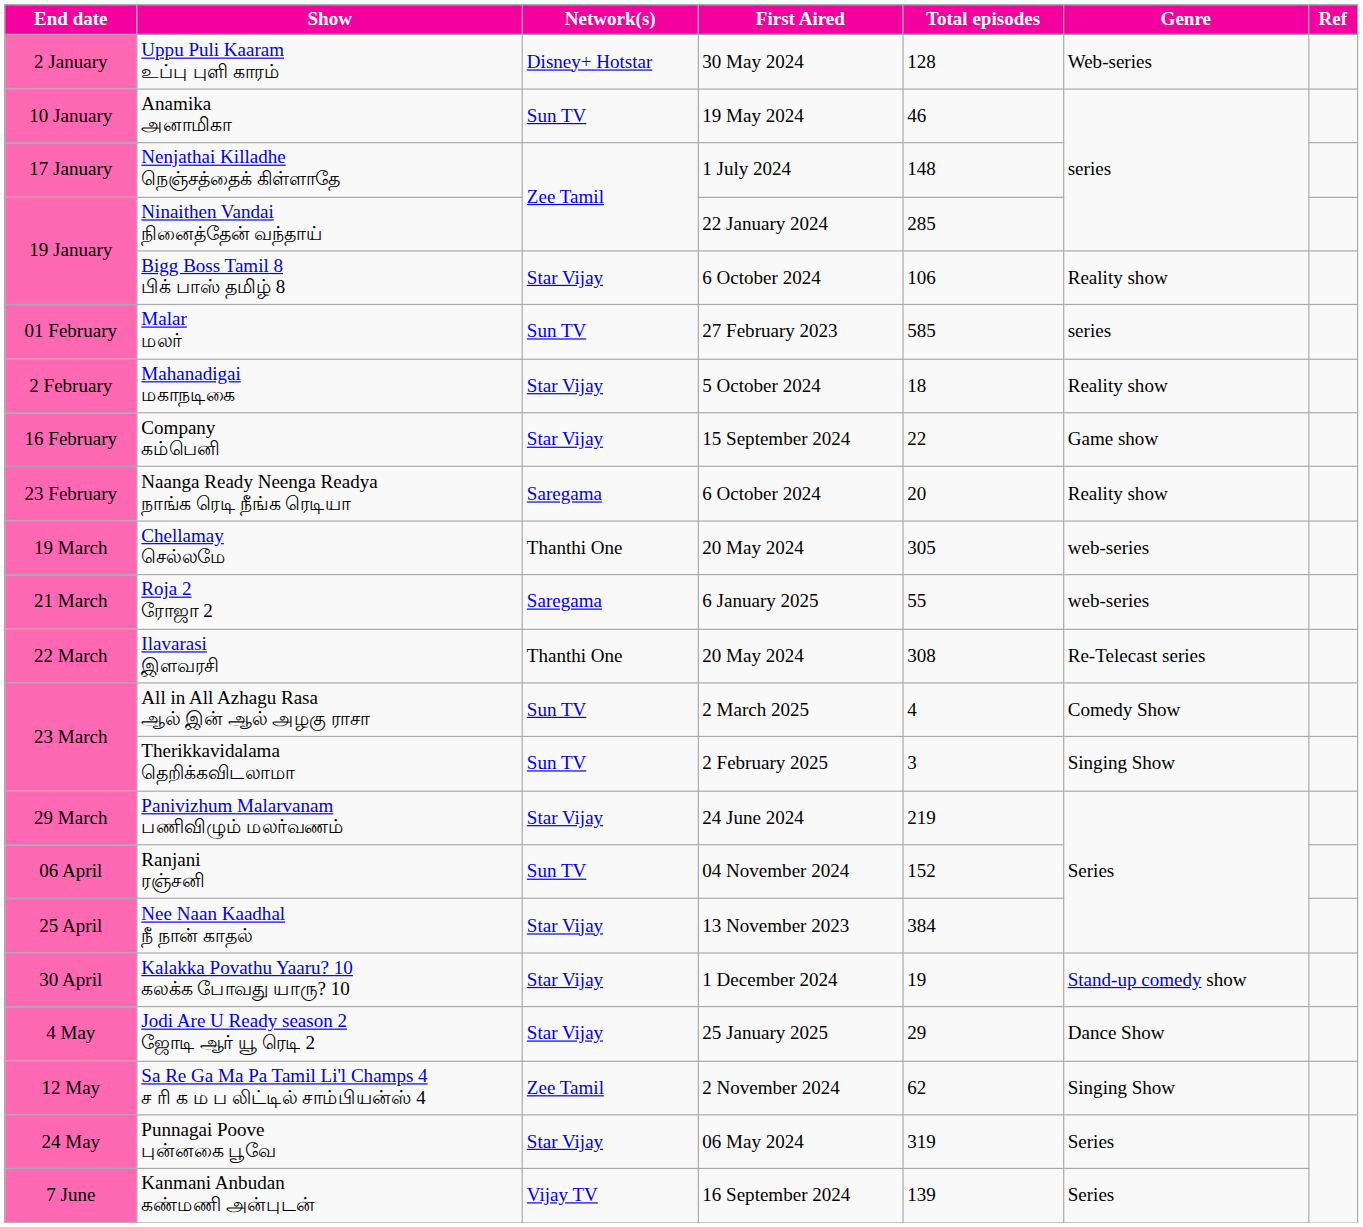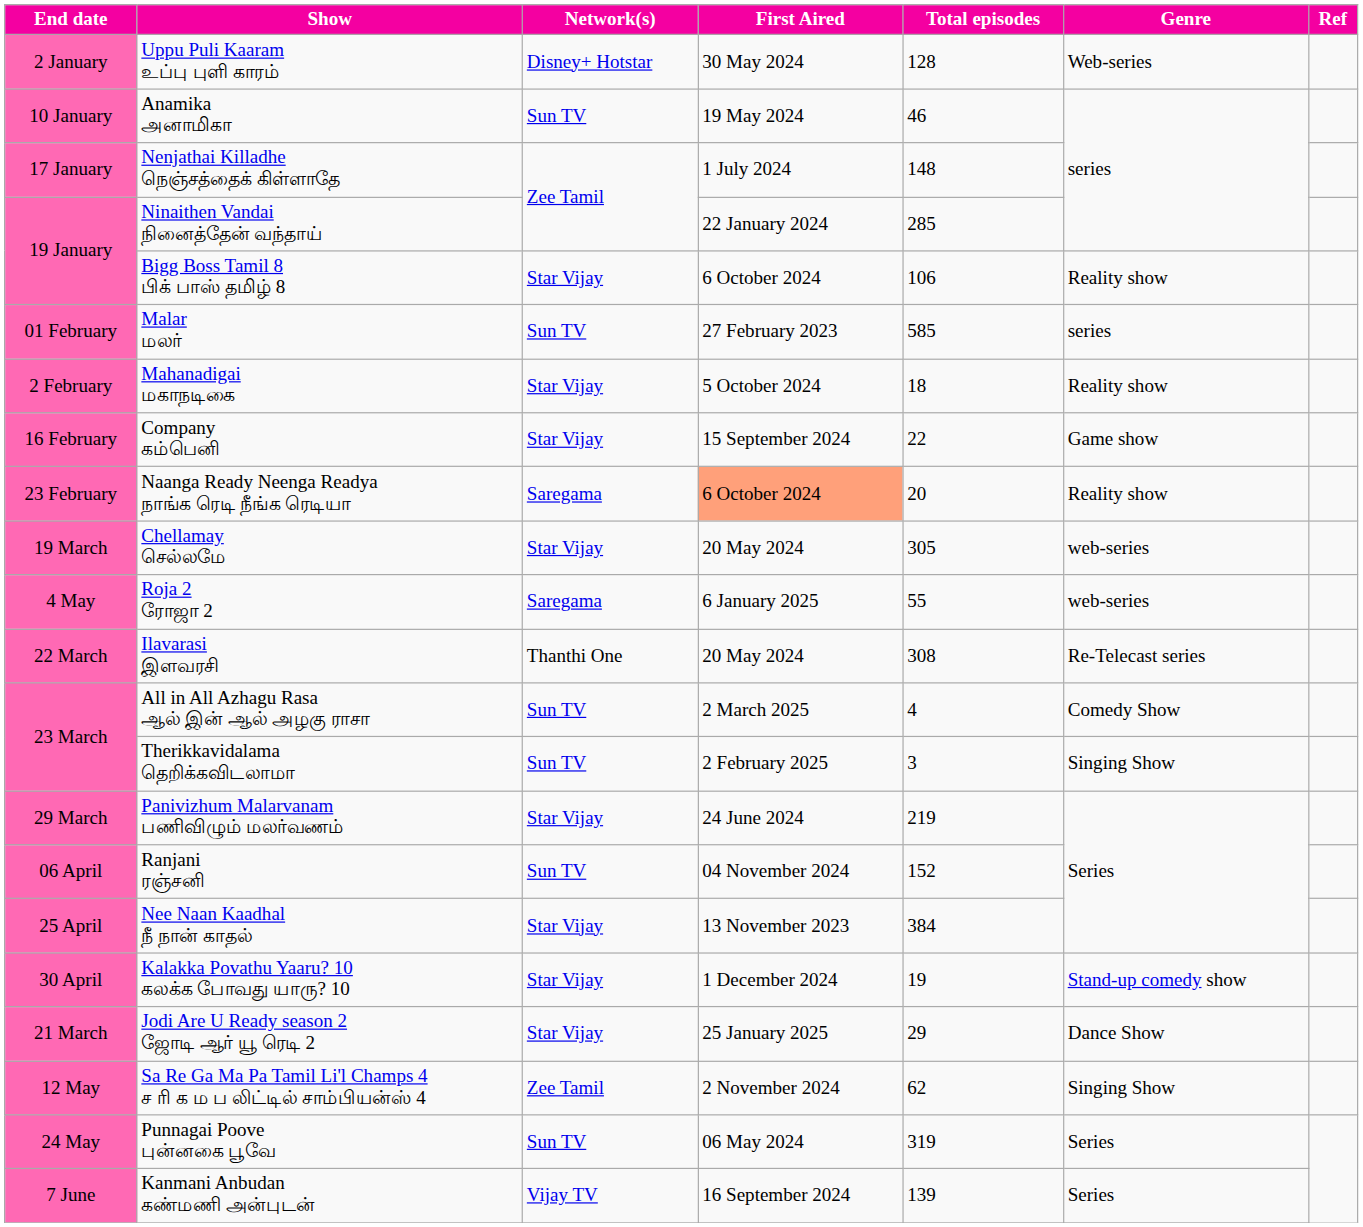(761, 493) no background -> (761, 493) lightsalmon background
(575, 547) Thanthi One -> (565, 547) Star Vijay
(71, 601) 21 March -> (71, 601) 4 May
(71, 1033) 4 May -> (71, 1033) 21 March
(565, 1141) Star Vijay -> (557, 1141) Sun TV
